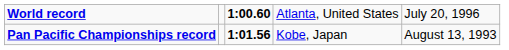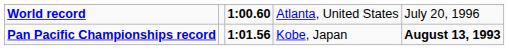(450, 34) normal -> (452, 34) bold
